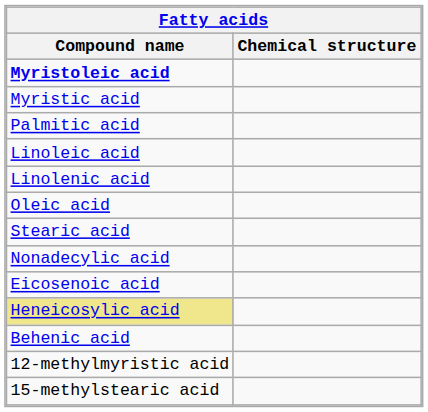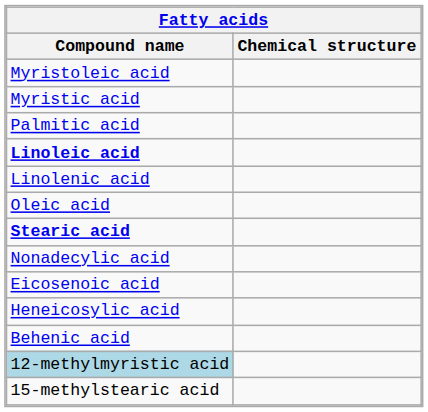(90, 73) bold -> (90, 73) normal
(75, 153) normal -> (75, 153) bold
(70, 232) normal -> (70, 232) bold
(95, 311) khaki background -> (95, 311) no background
(120, 364) no background -> (120, 364) lightblue background
